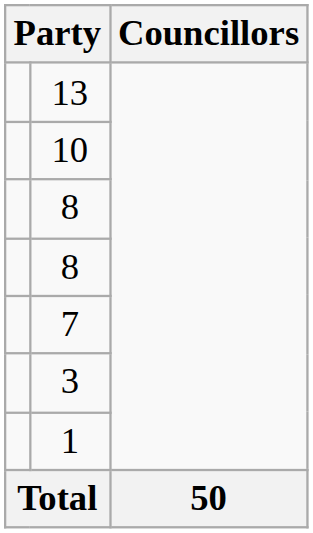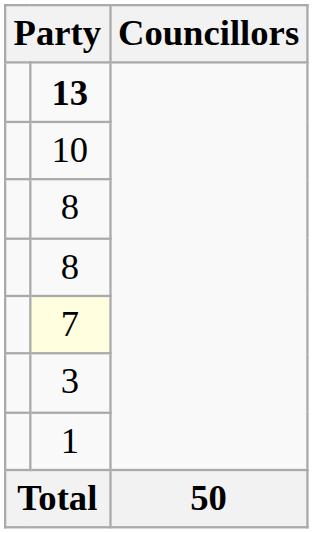(70, 91) normal -> (70, 91) bold
(70, 324) no background -> (70, 324) lightyellow background
